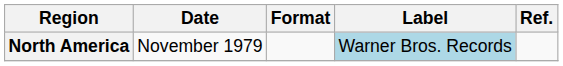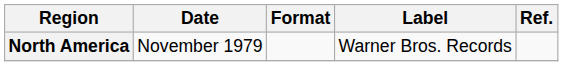(425, 46) lightblue background -> (425, 46) no background
